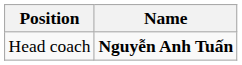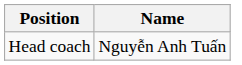(166, 45) bold -> (162, 45) normal
